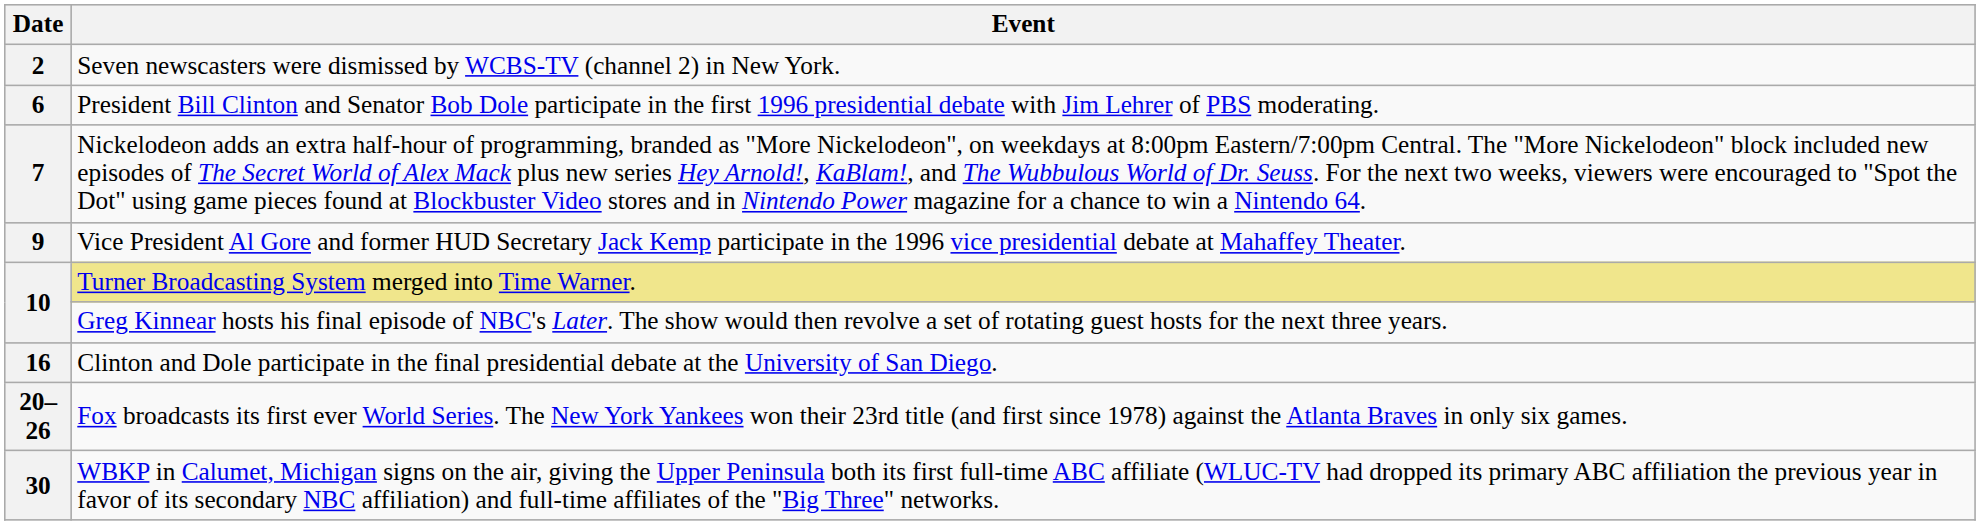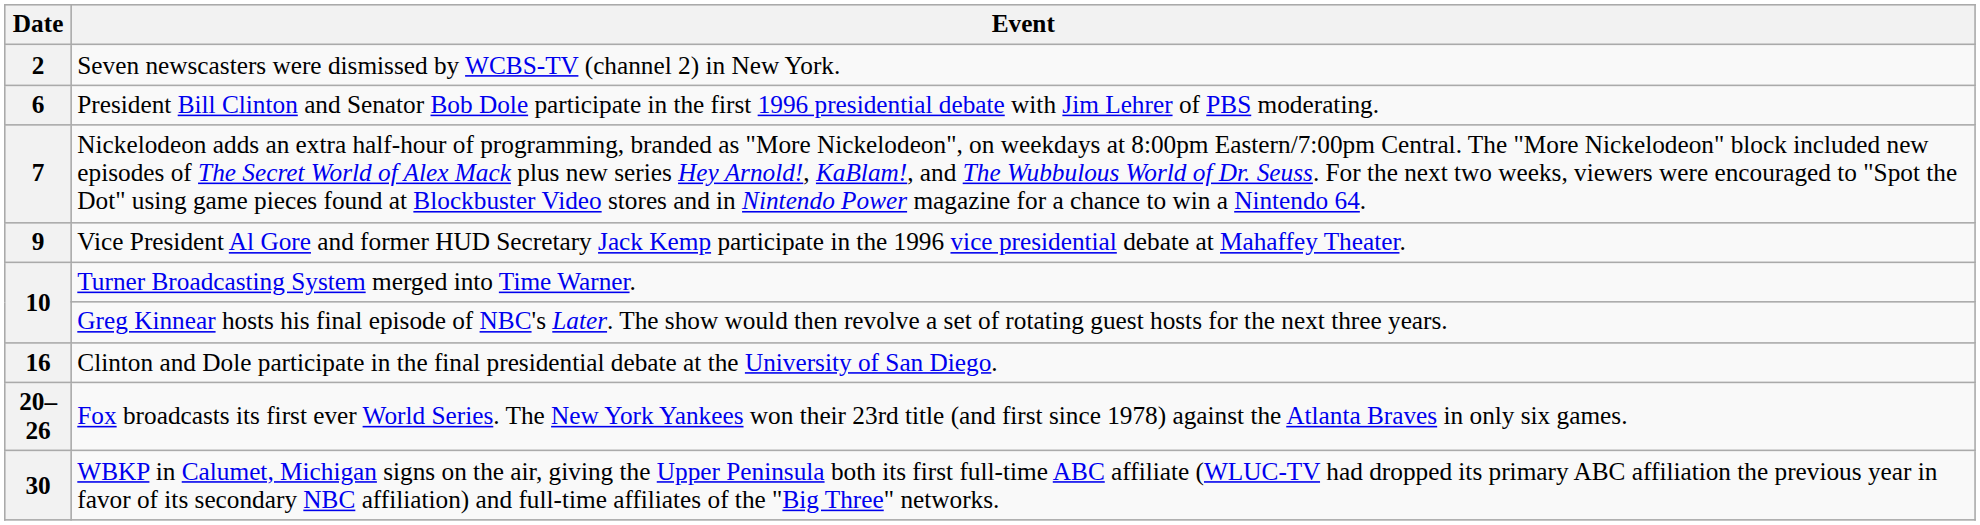(357, 281) khaki background -> (357, 281) no background
